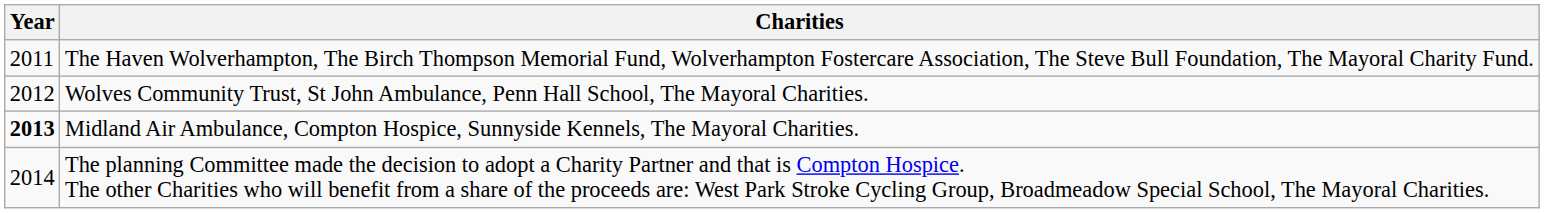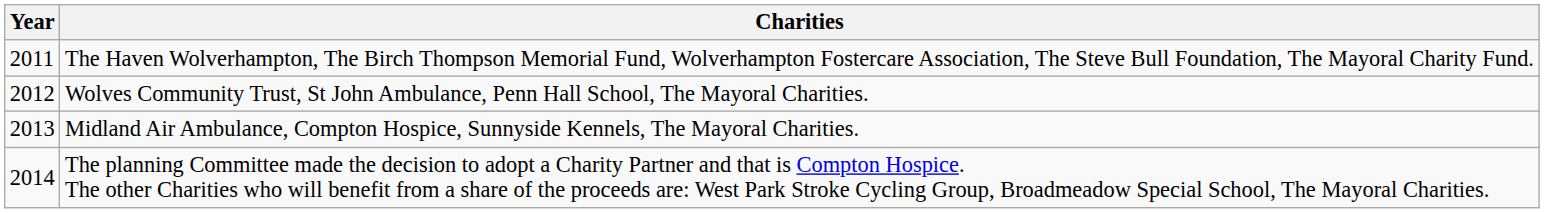(32, 128) bold -> (32, 128) normal
